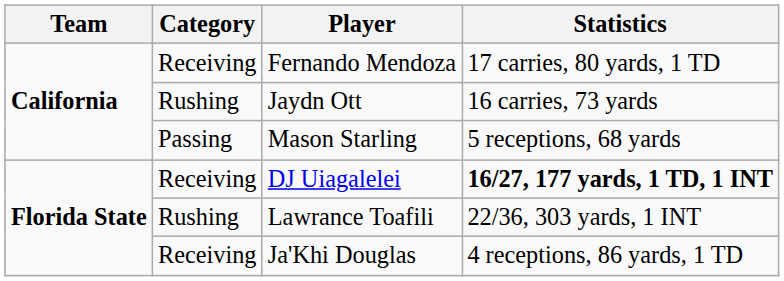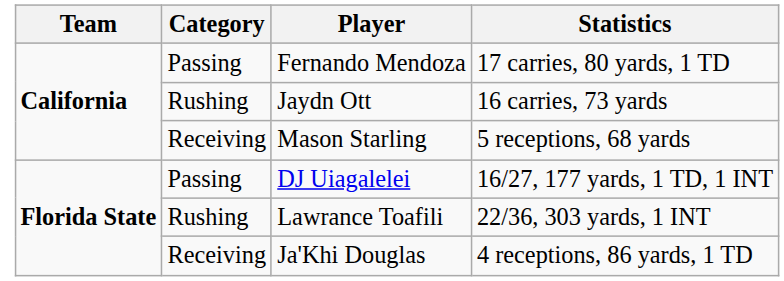(207, 62) Receiving -> (205, 62) Passing
(195, 139) Passing -> (217, 139) Receiving
(207, 178) Receiving -> (205, 178) Passing
(620, 178) bold -> (625, 178) normal
